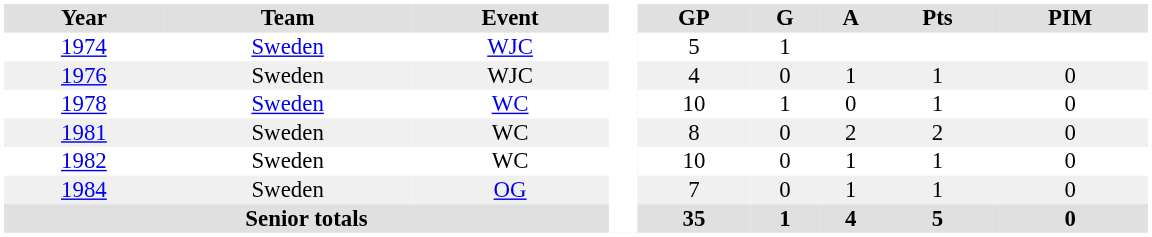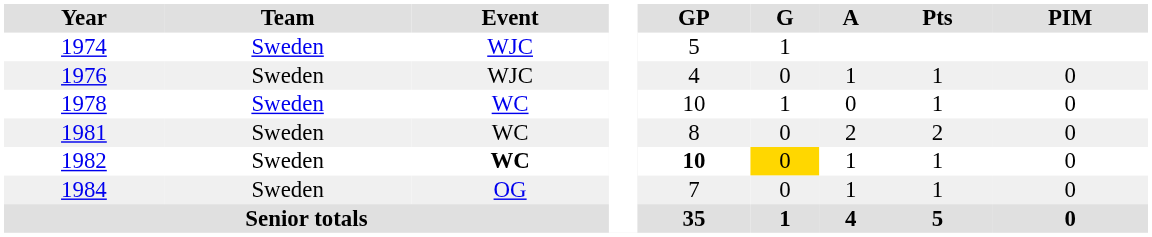(510, 161) normal -> (510, 161) bold
(694, 161) normal -> (694, 161) bold
(785, 161) no background -> (785, 161) gold background
